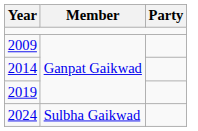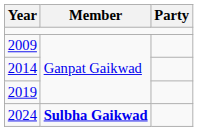(92, 115) normal -> (96, 115) bold
